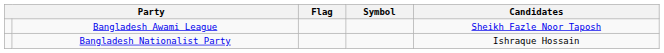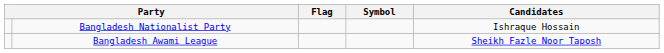rows swapped: (155, 26) <-> (155, 41)
